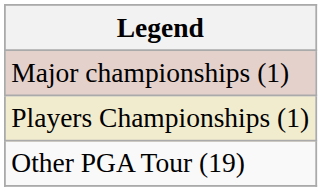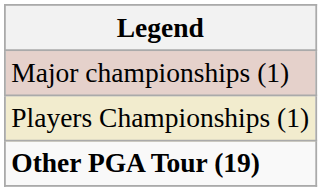(128, 163) normal -> (136, 163) bold
